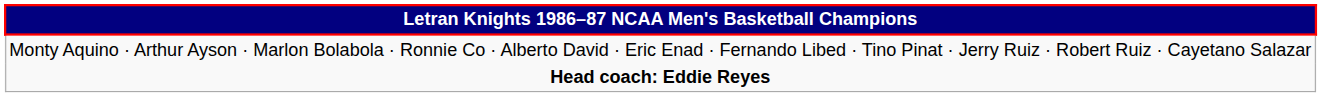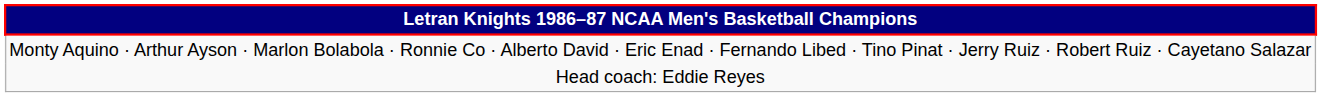(660, 77) bold -> (660, 77) normal
